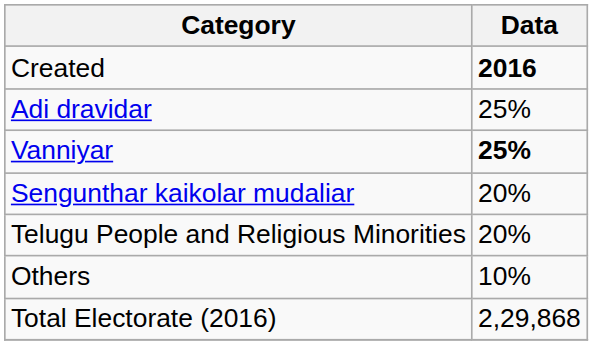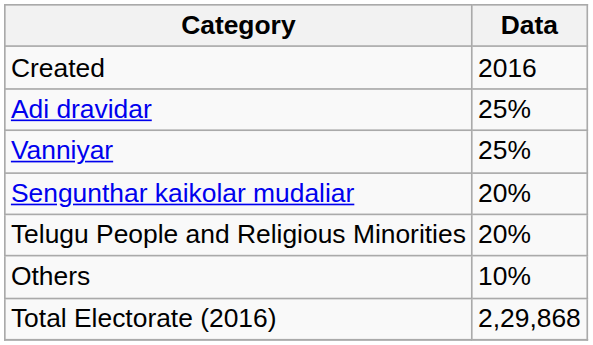(507, 67) bold -> (507, 67) normal
(504, 151) bold -> (504, 151) normal
